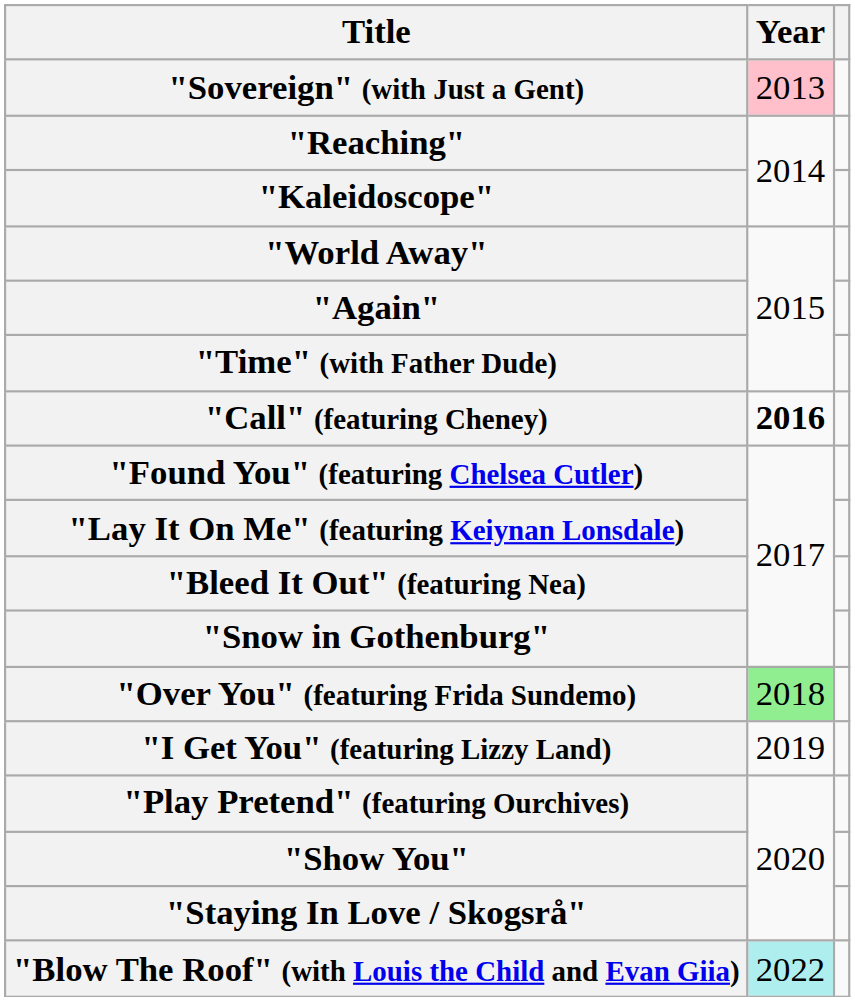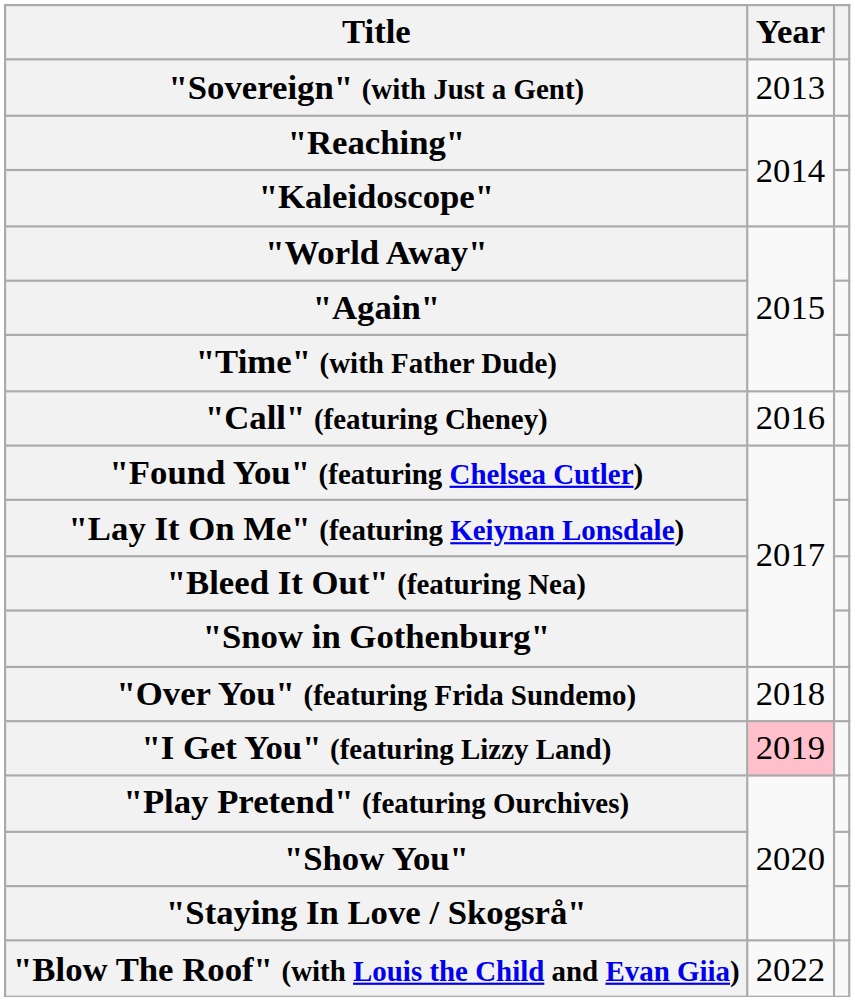(790, 87) pink background -> (790, 87) no background
(790, 417) bold -> (790, 417) normal
(790, 692) lightgreen background -> (790, 692) no background
(790, 747) no background -> (790, 747) pink background
(790, 968) paleturquoise background -> (790, 968) no background
